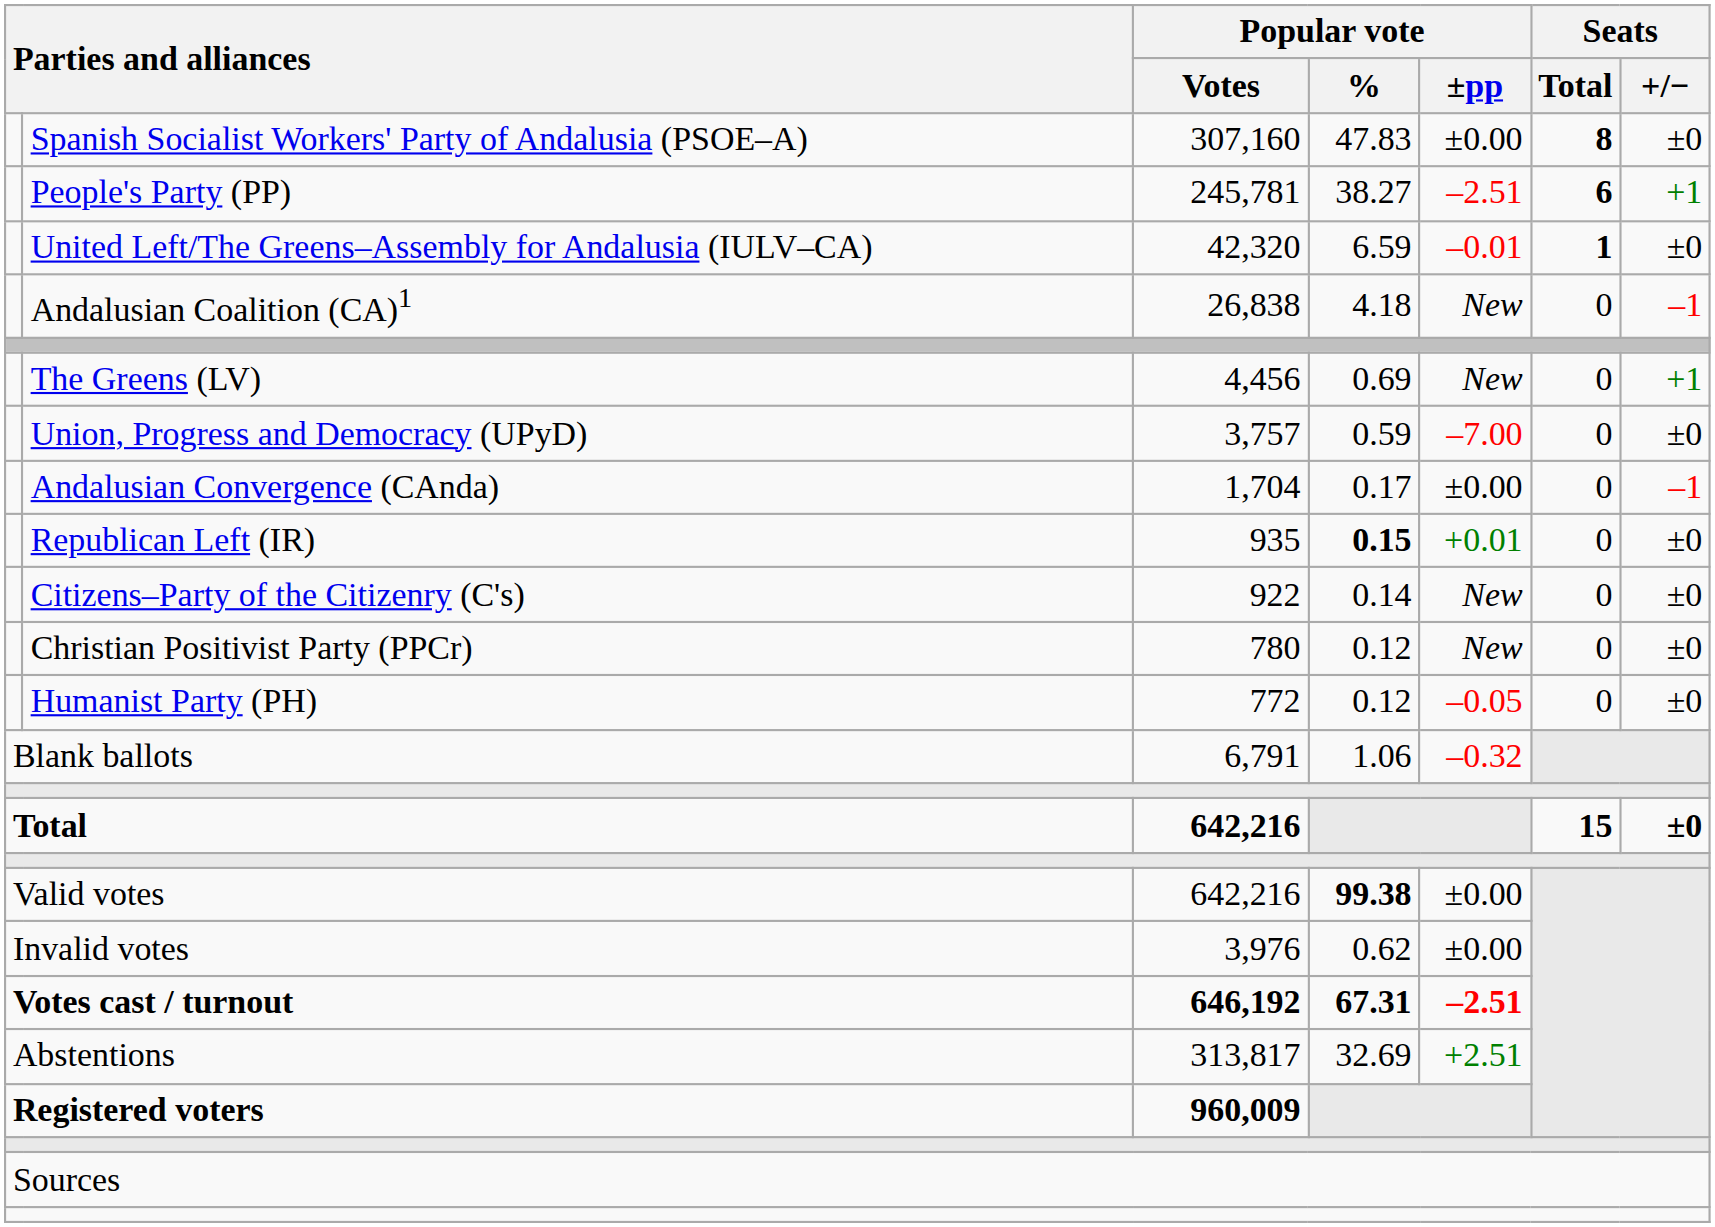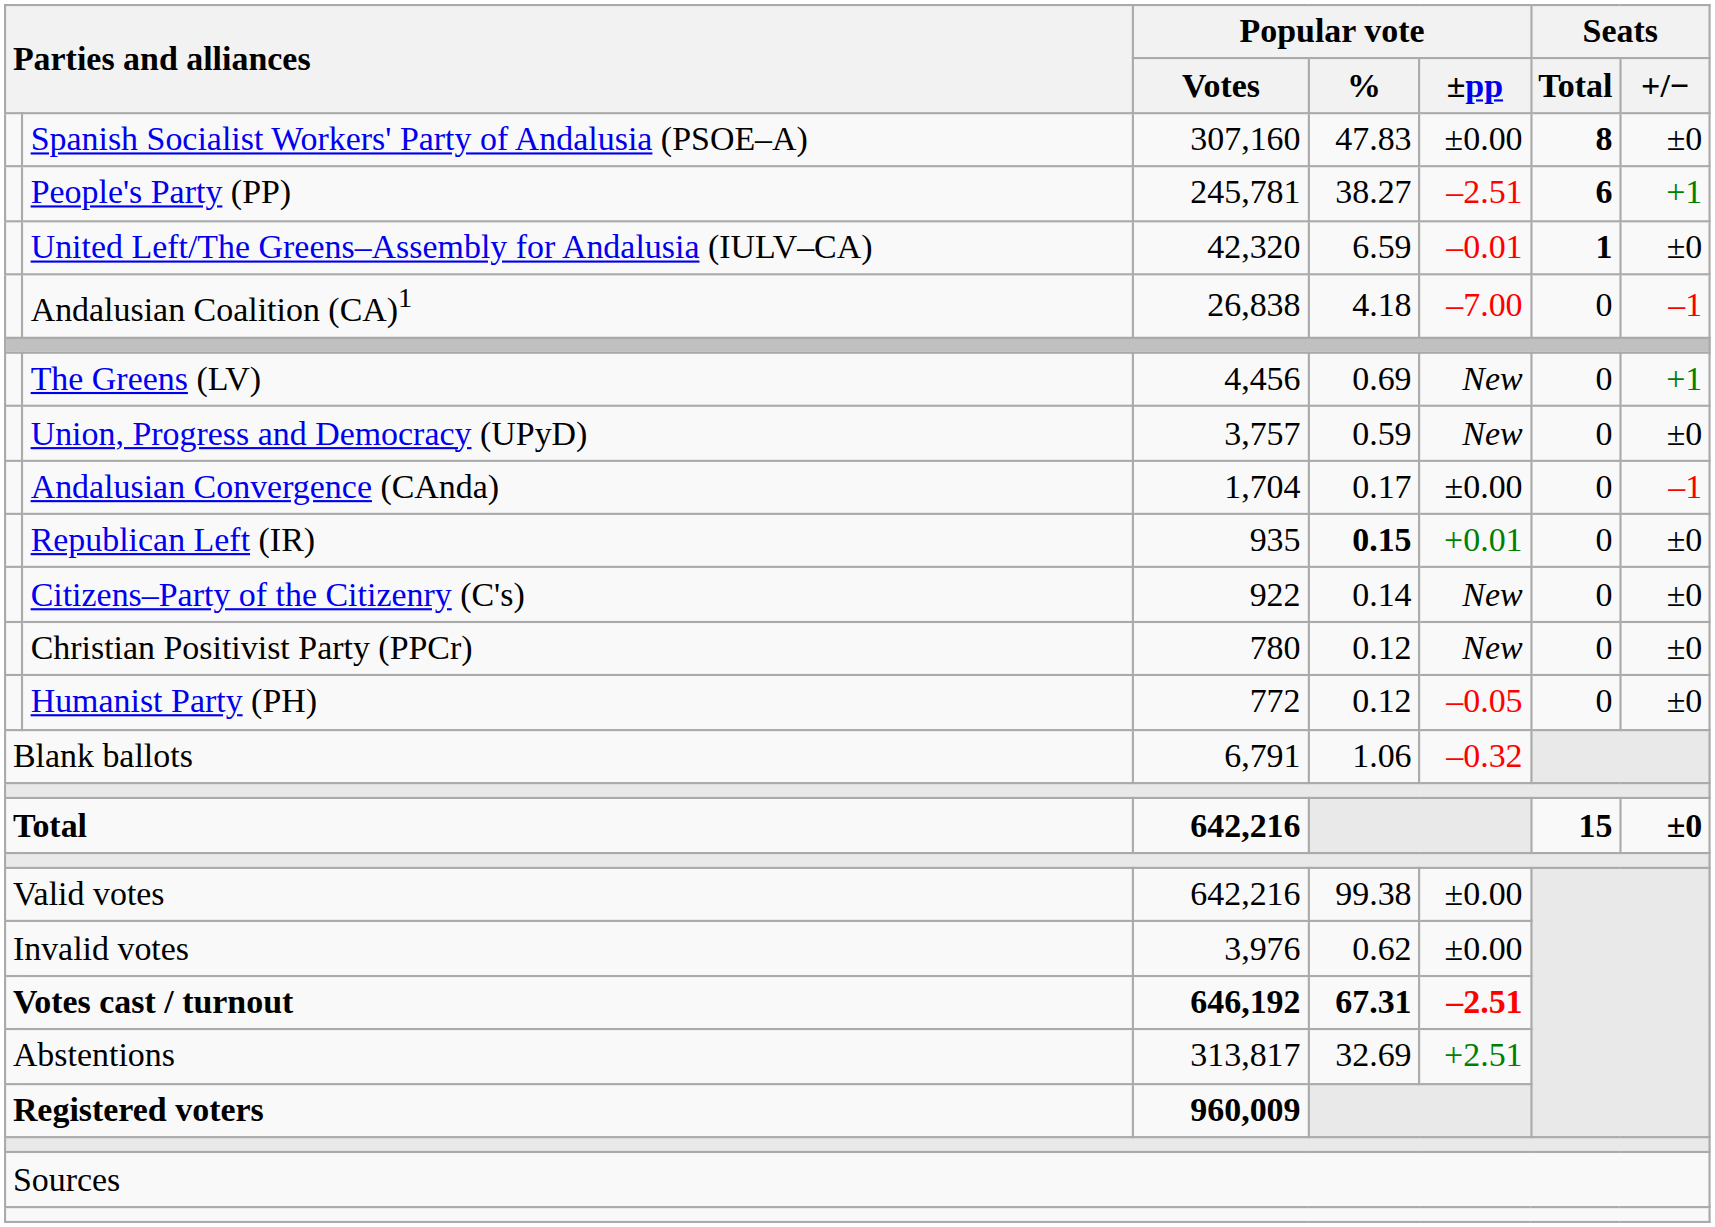(1492, 304) New -> (1484, 304) –7.00
(1484, 432) –7.00 -> (1492, 432) New
(1373, 894) bold -> (1373, 894) normal
